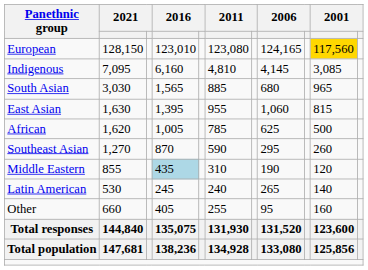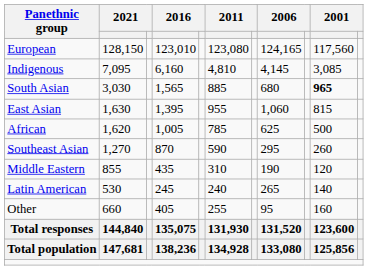(333, 48) gold background -> (333, 48) no background
(323, 88) normal -> (323, 88) bold
(164, 169) lightblue background -> (164, 169) no background
